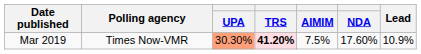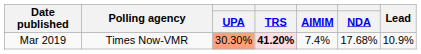(317, 41) 7.5% -> (317, 41) 7.4%
(359, 41) 17.60% -> (359, 41) 17.68%
